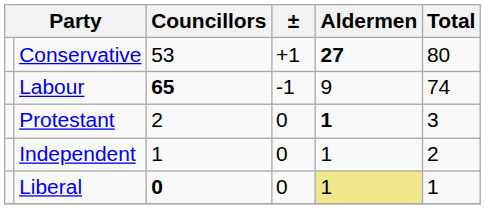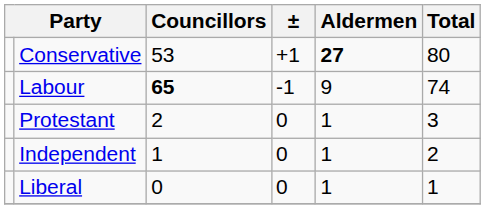(326, 120) bold -> (326, 120) normal
(157, 187) bold -> (157, 187) normal
(326, 187) khaki background -> (326, 187) no background
